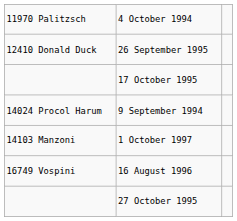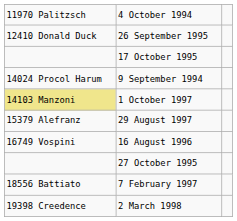(41, 140) no background -> (41, 100) khaki background
+ row: (155, 121)
+ row: (158, 184)
+ row: (150, 206)
